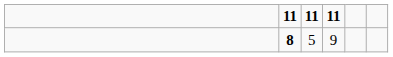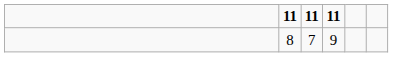(290, 39) bold -> (290, 39) normal
(312, 39) 5 -> (312, 39) 7
